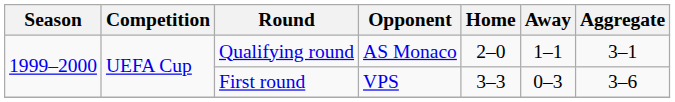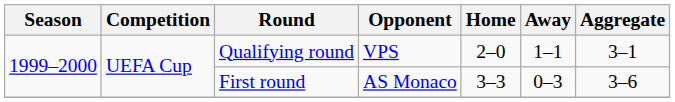(410, 50) AS Monaco -> (381, 50) VPS
(381, 81) VPS -> (410, 81) AS Monaco
